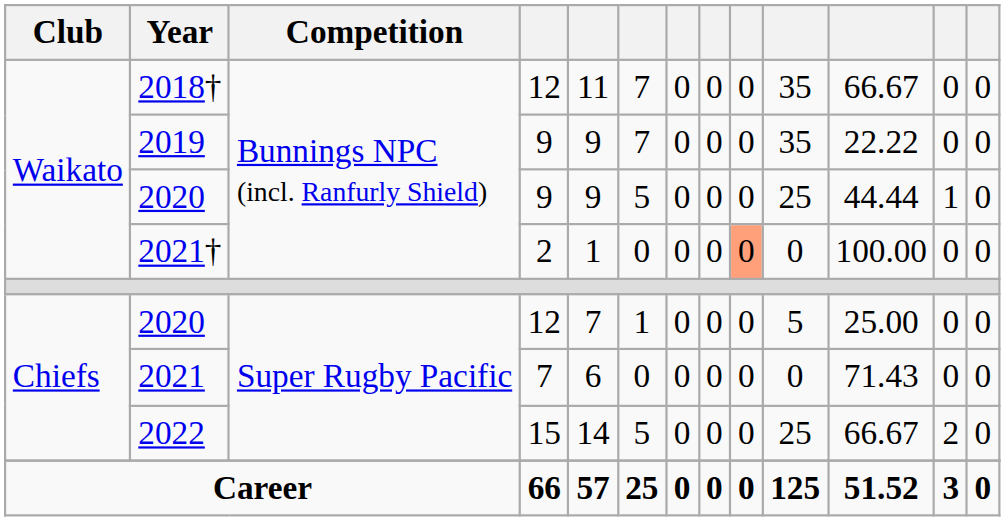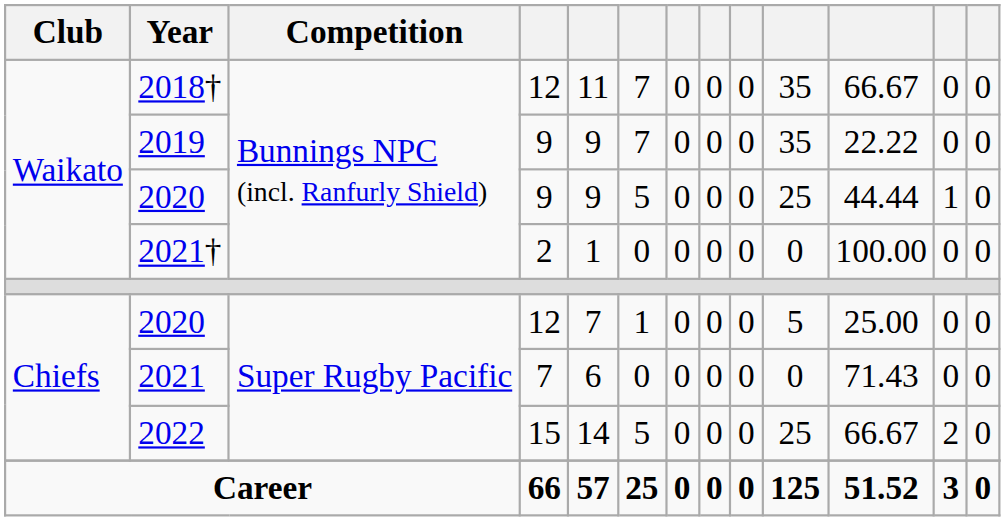(746, 251) lightsalmon background -> (746, 251) no background
